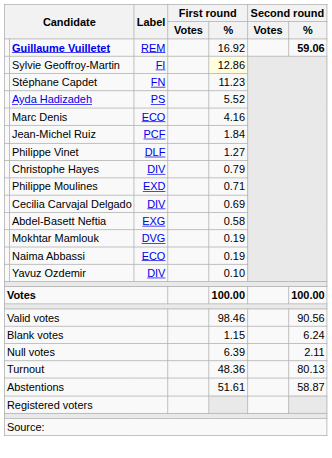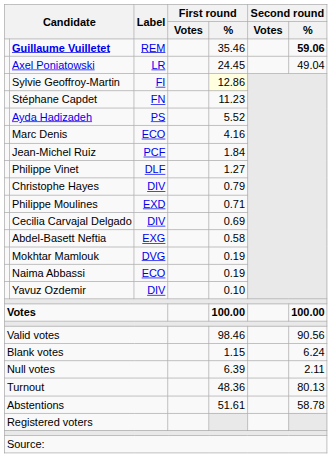(231, 48) 16.92 -> (231, 48) 35.46
+ row: (53, 65)
(311, 387) 58.87 -> (311, 405) 58.78
